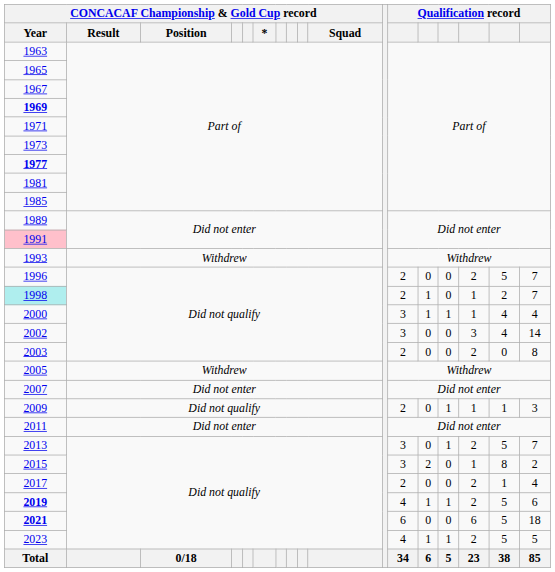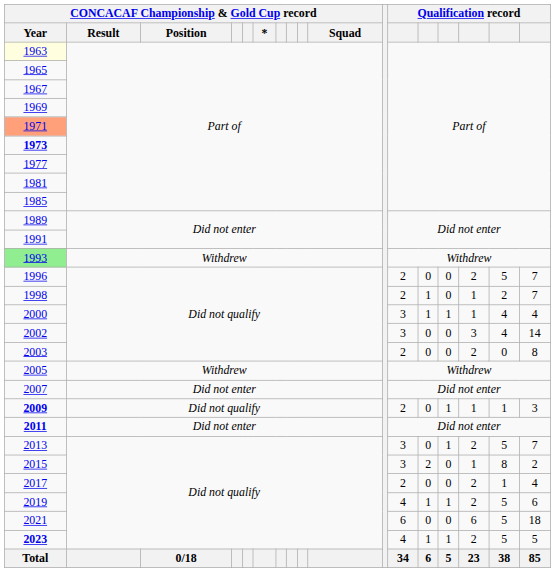(35, 51) no background -> (35, 51) lightyellow background
(35, 107) bold -> (35, 107) normal
(35, 126) no background -> (35, 126) lightsalmon background
(35, 145) normal -> (35, 145) bold
(35, 164) bold -> (35, 164) normal
(35, 239) pink background -> (35, 239) no background
(35, 257) no background -> (35, 257) lightgreen background
(35, 295) paleturquoise background -> (35, 295) no background
(35, 408) normal -> (35, 408) bold
(35, 426) normal -> (35, 426) bold
(35, 502) bold -> (35, 502) normal
(35, 520) bold -> (35, 520) normal
(35, 539) normal -> (35, 539) bold
